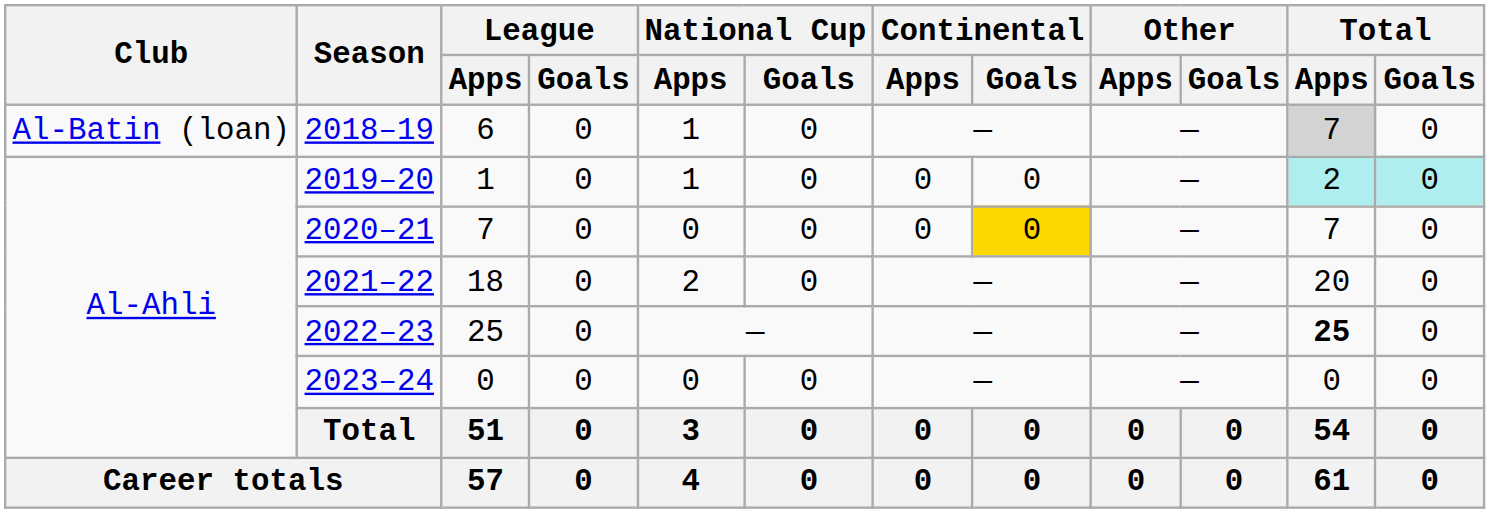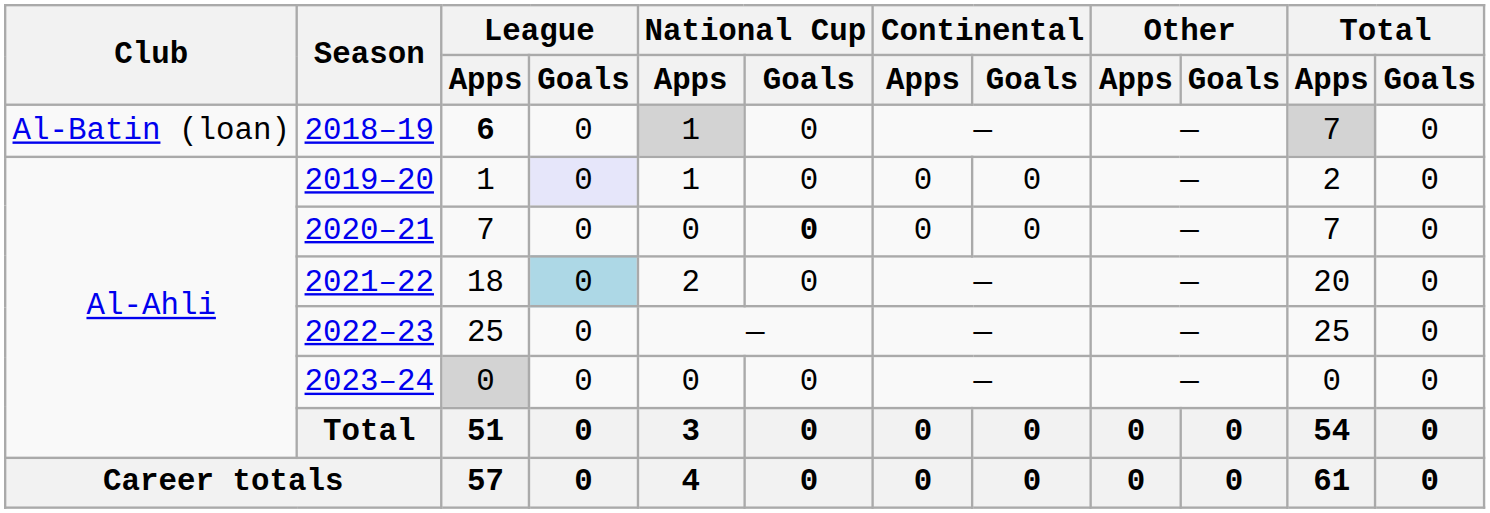(486, 131) normal -> (486, 131) bold
(691, 131) no background -> (691, 131) lightgrey background
(584, 181) no background -> (584, 181) lavender background
(1332, 181) paleturquoise background -> (1332, 181) no background
(1430, 181) paleturquoise background -> (1430, 181) no background
(809, 231) normal -> (809, 231) bold
(1032, 231) gold background -> (1032, 231) no background
(584, 281) no background -> (584, 281) lightblue background
(1332, 332) bold -> (1332, 332) normal
(486, 382) no background -> (486, 382) lightgrey background
